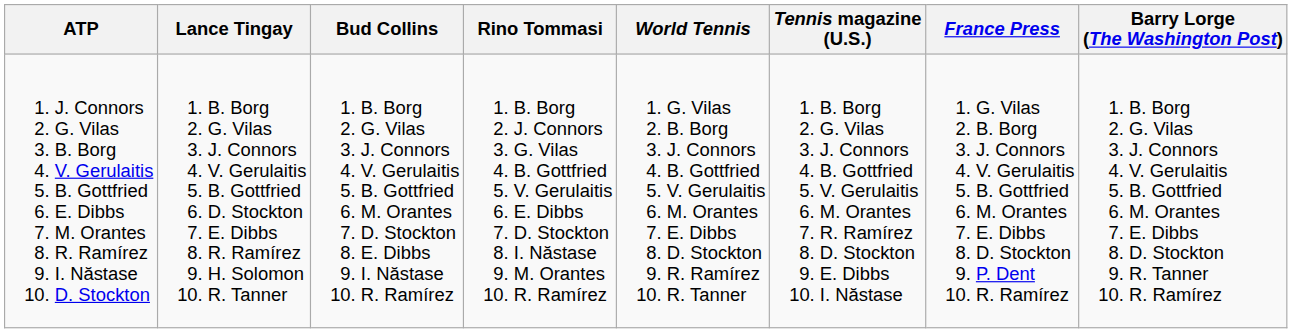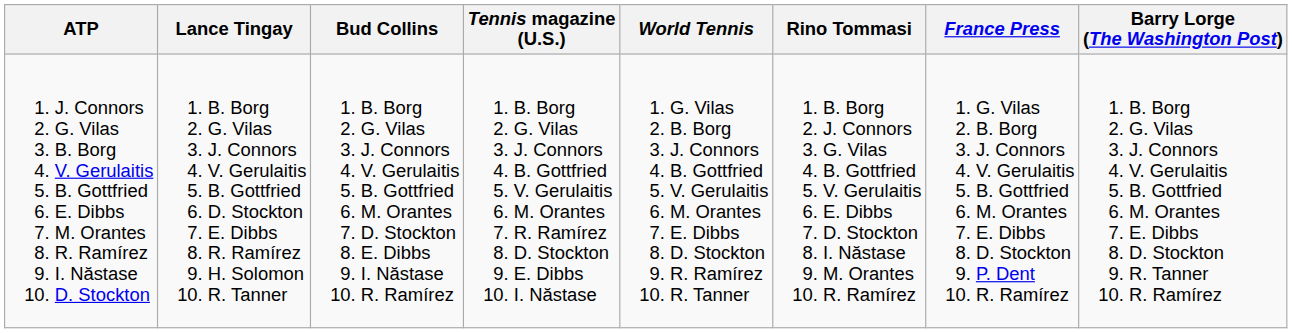columns swapped: (540, 29) <-> (848, 29)
